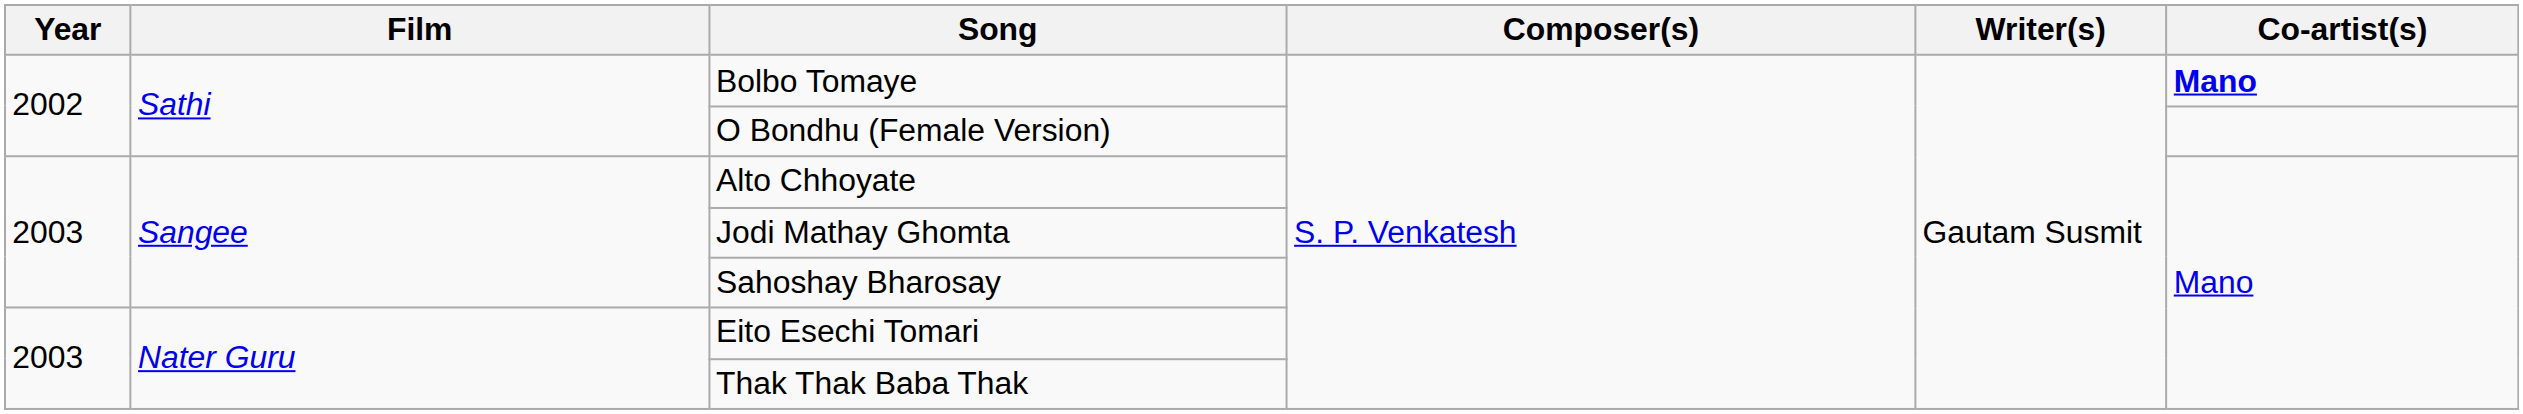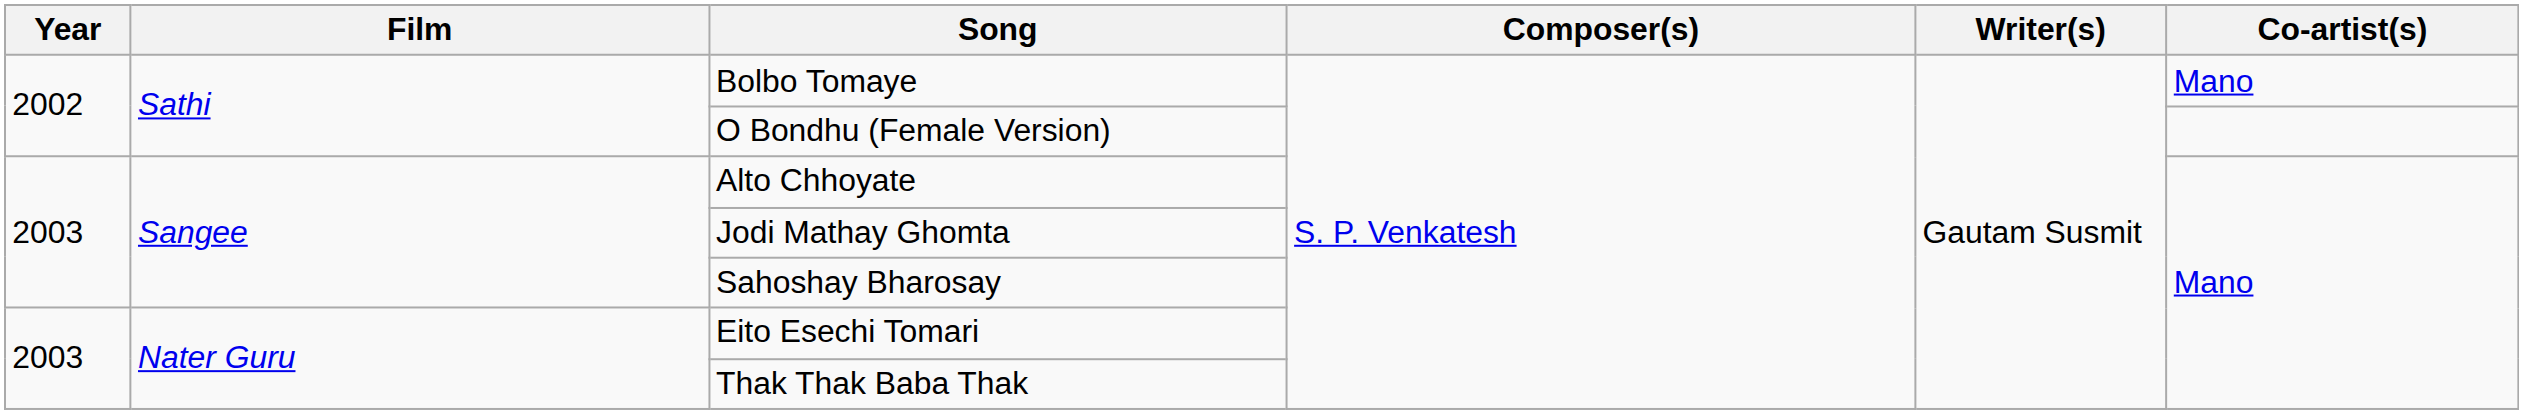(2215, 80) bold -> (2214, 80) normal
